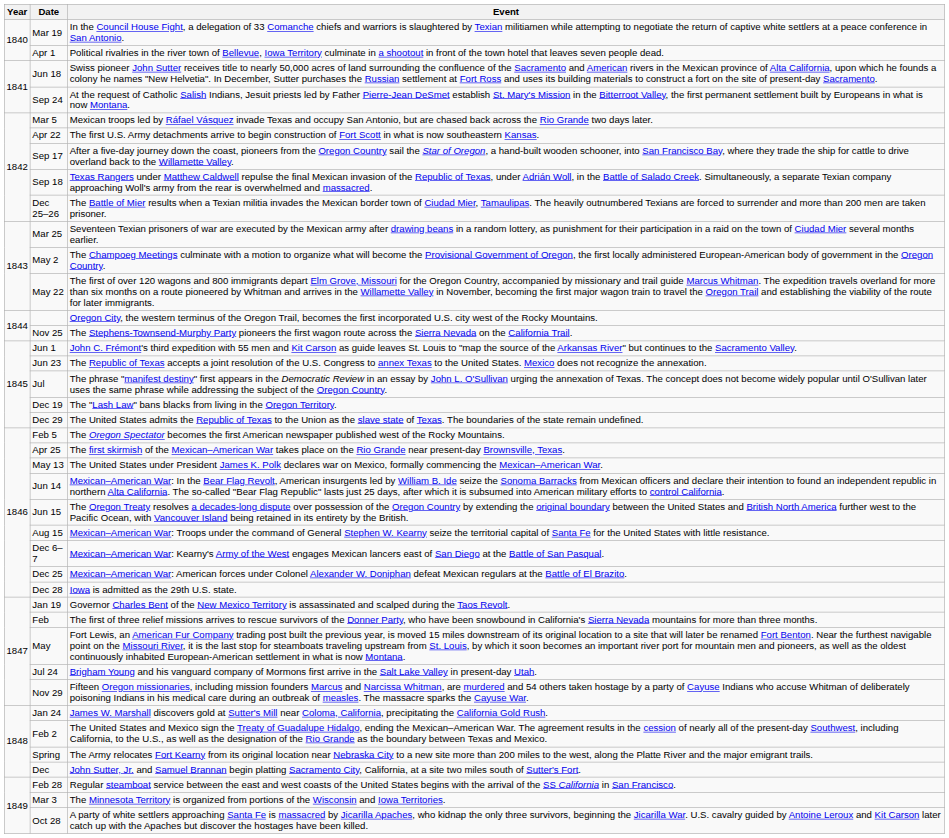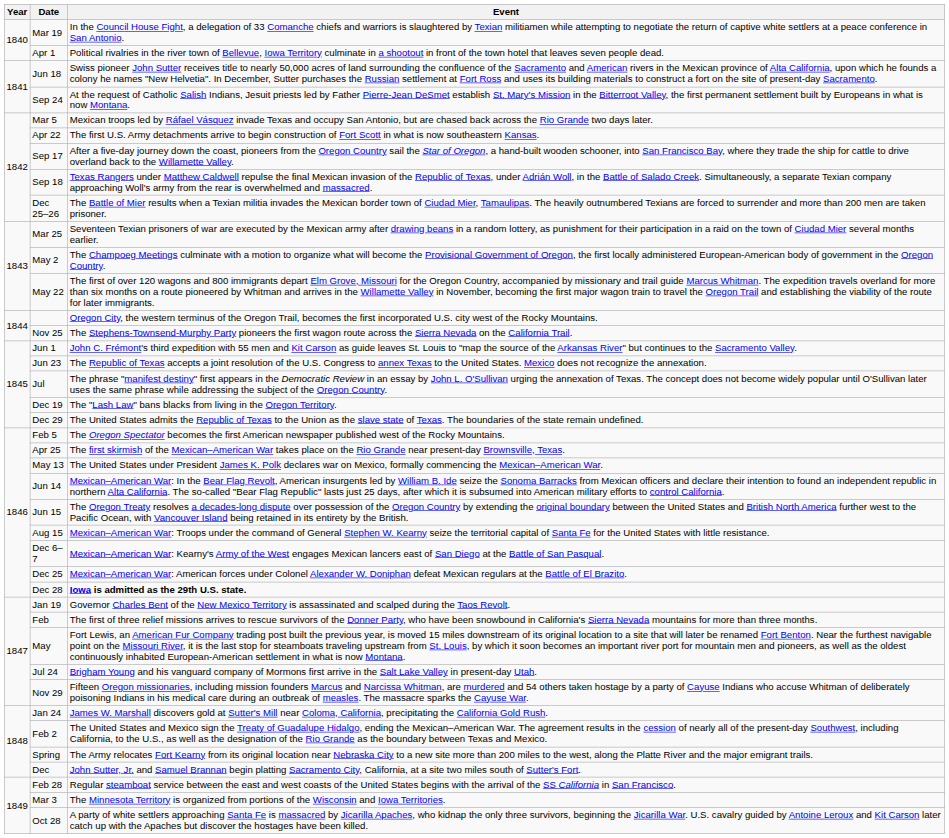(153, 589) normal -> (158, 589) bold
